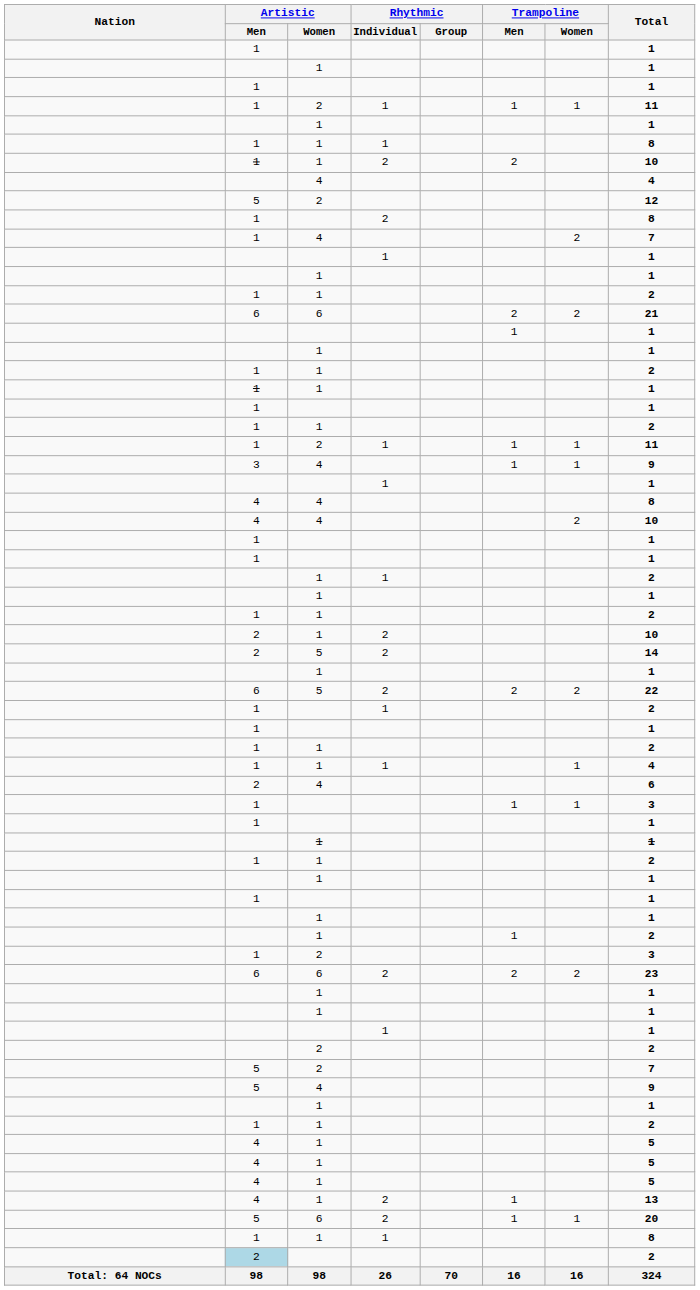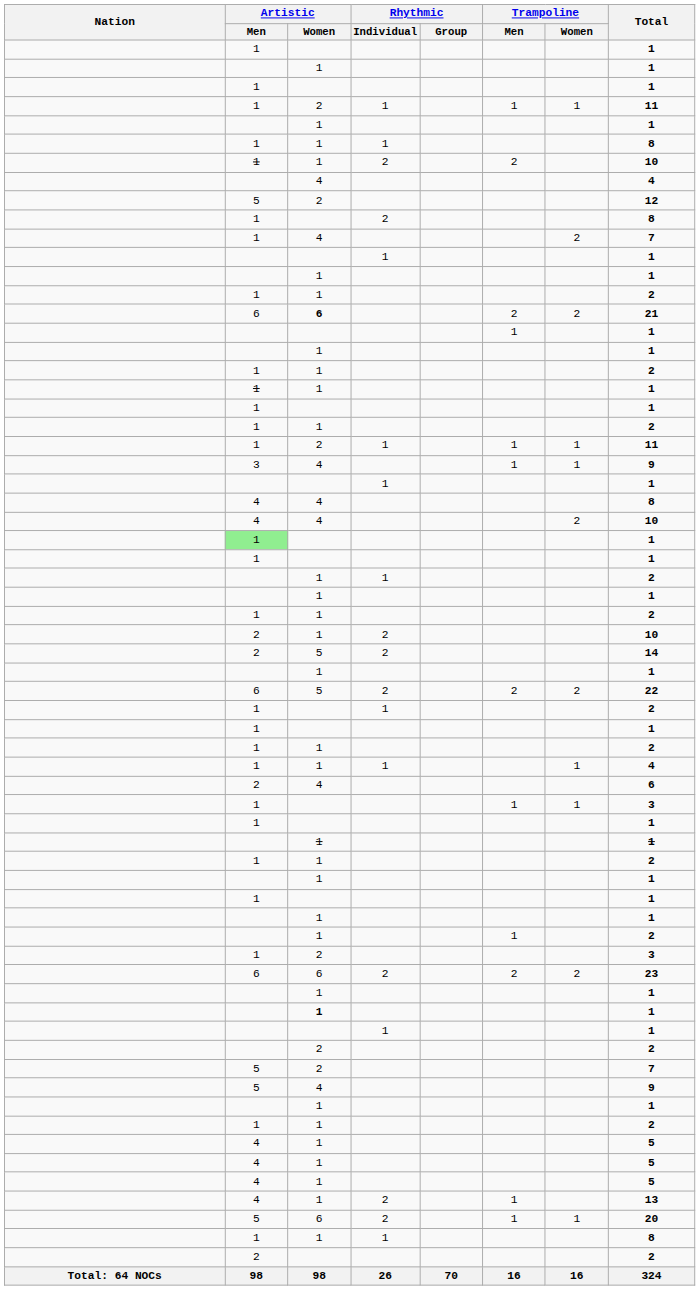(319, 313) normal -> (319, 313) bold
(256, 540) no background -> (256, 540) lightgreen background
(319, 1012) normal -> (319, 1012) bold
(256, 1257) lightblue background -> (256, 1257) no background
